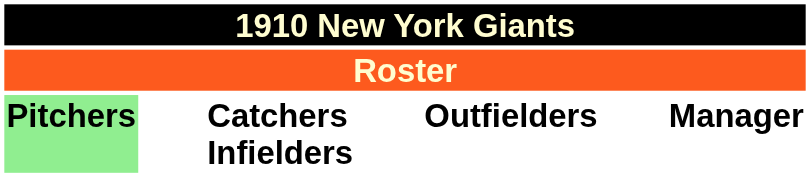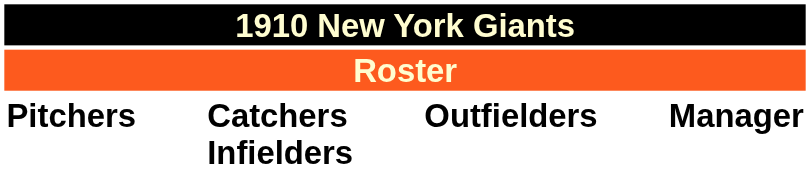(71, 116) lightgreen background -> (71, 116) no background
